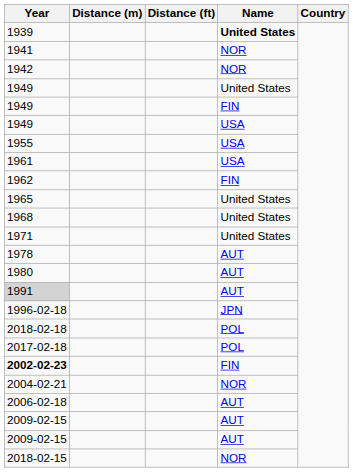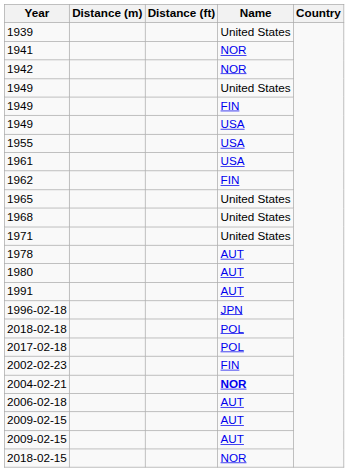(258, 32) bold -> (256, 32) normal
(20, 291) lightgrey background -> (20, 291) no background
(37, 365) bold -> (37, 365) normal
(234, 384) normal -> (234, 384) bold
